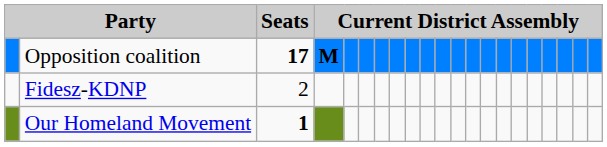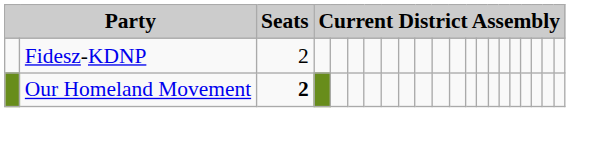- row: (113, 55)
(303, 123) 1 -> (303, 89) 2
